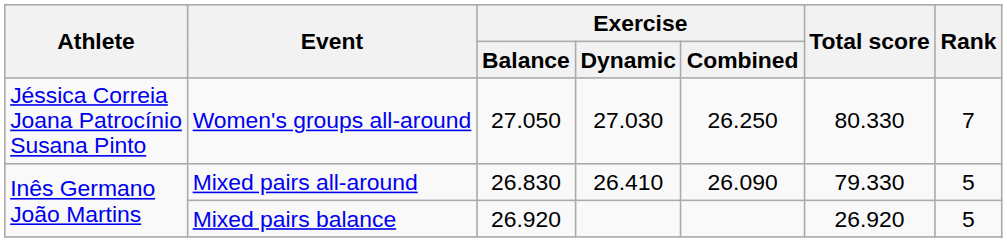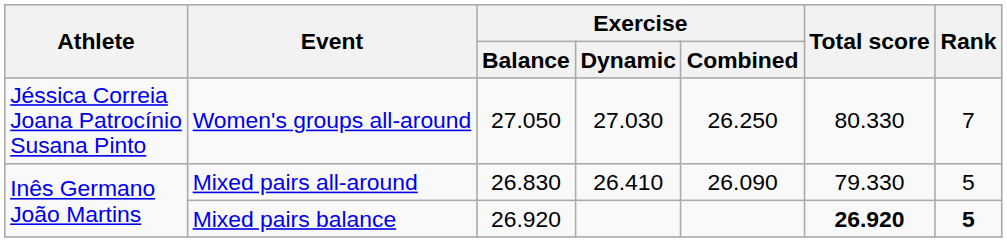(869, 219) normal -> (869, 219) bold
(968, 219) normal -> (968, 219) bold
